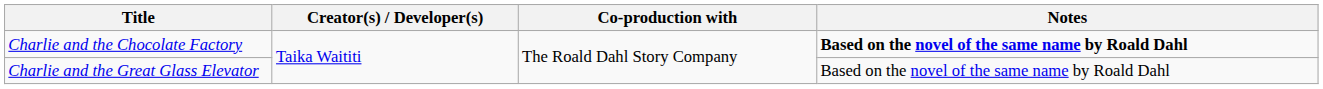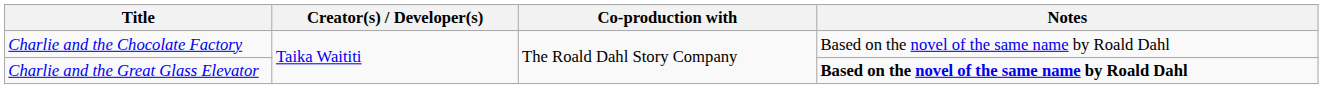(1004, 44) bold -> (995, 44) normal
(995, 70) normal -> (1004, 70) bold
